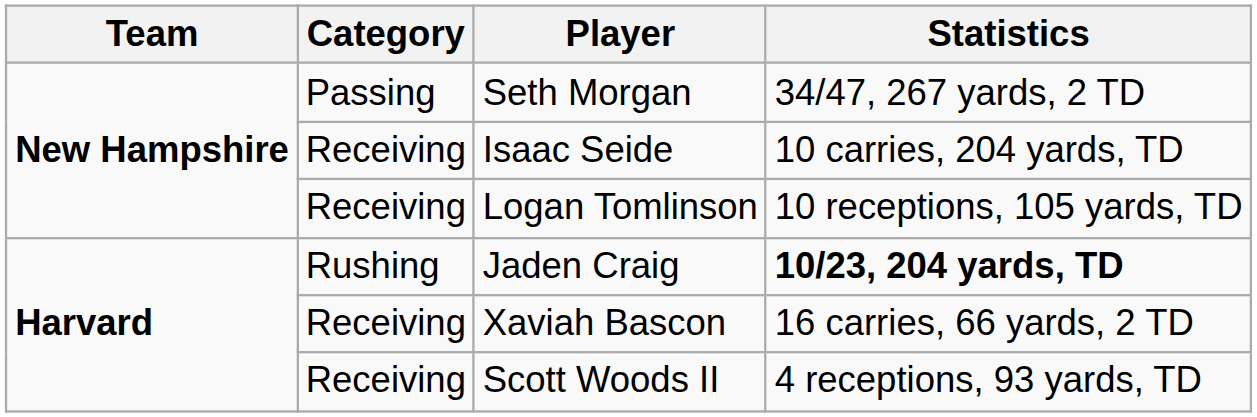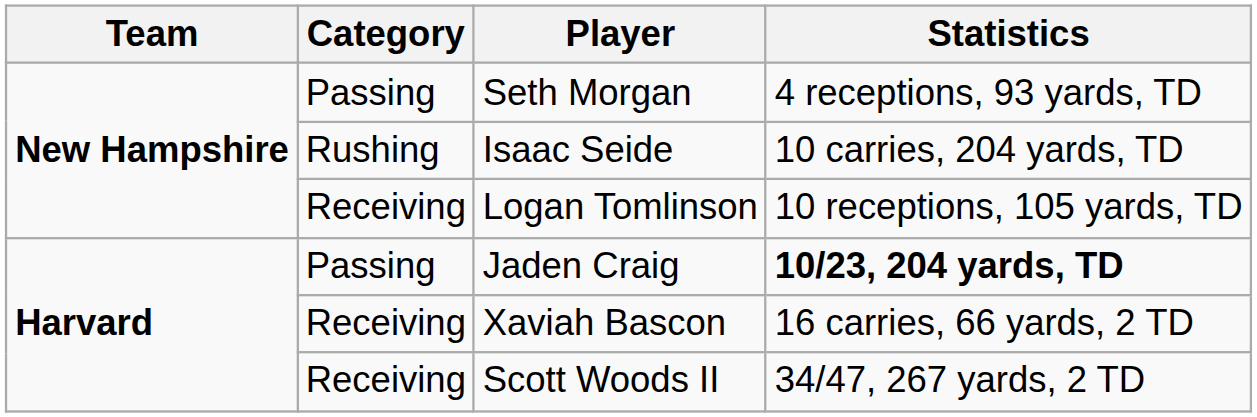(960, 91) 34/47, 267 yards, 2 TD -> (988, 91) 4 receptions, 93 yards, TD
(386, 149) Receiving -> (373, 149) Rushing
(373, 265) Rushing -> (371, 265) Passing
(988, 381) 4 receptions, 93 yards, TD -> (960, 381) 34/47, 267 yards, 2 TD
